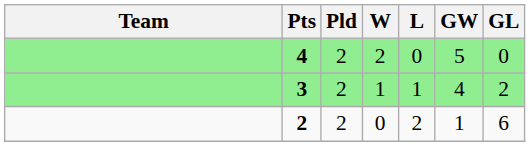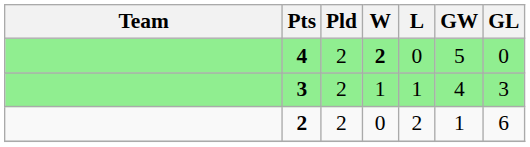(380, 55) normal -> (380, 55) bold
(504, 89) 2 -> (504, 89) 3
